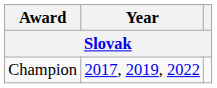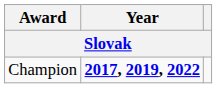(142, 69) normal -> (142, 69) bold
